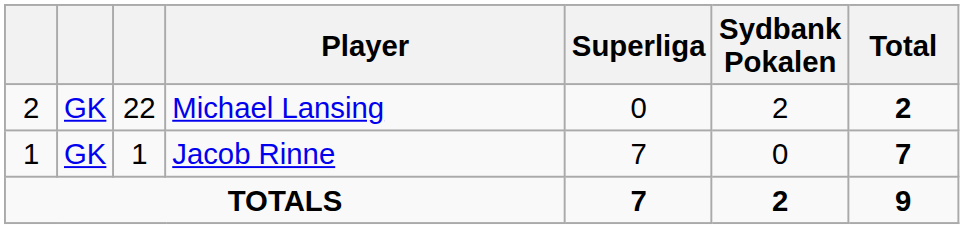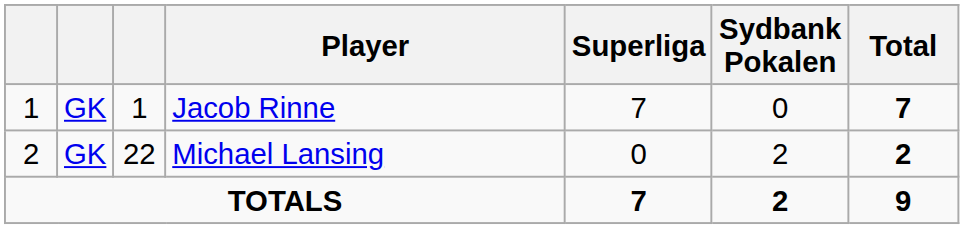rows swapped: (254, 154) <-> (278, 108)
